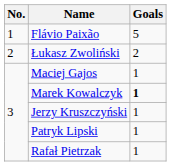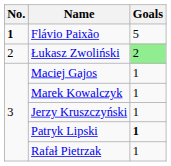(10, 34) normal -> (10, 34) bold
(136, 53) no background -> (136, 53) lightgreen background
(136, 92) bold -> (136, 92) normal
(136, 131) normal -> (136, 131) bold
